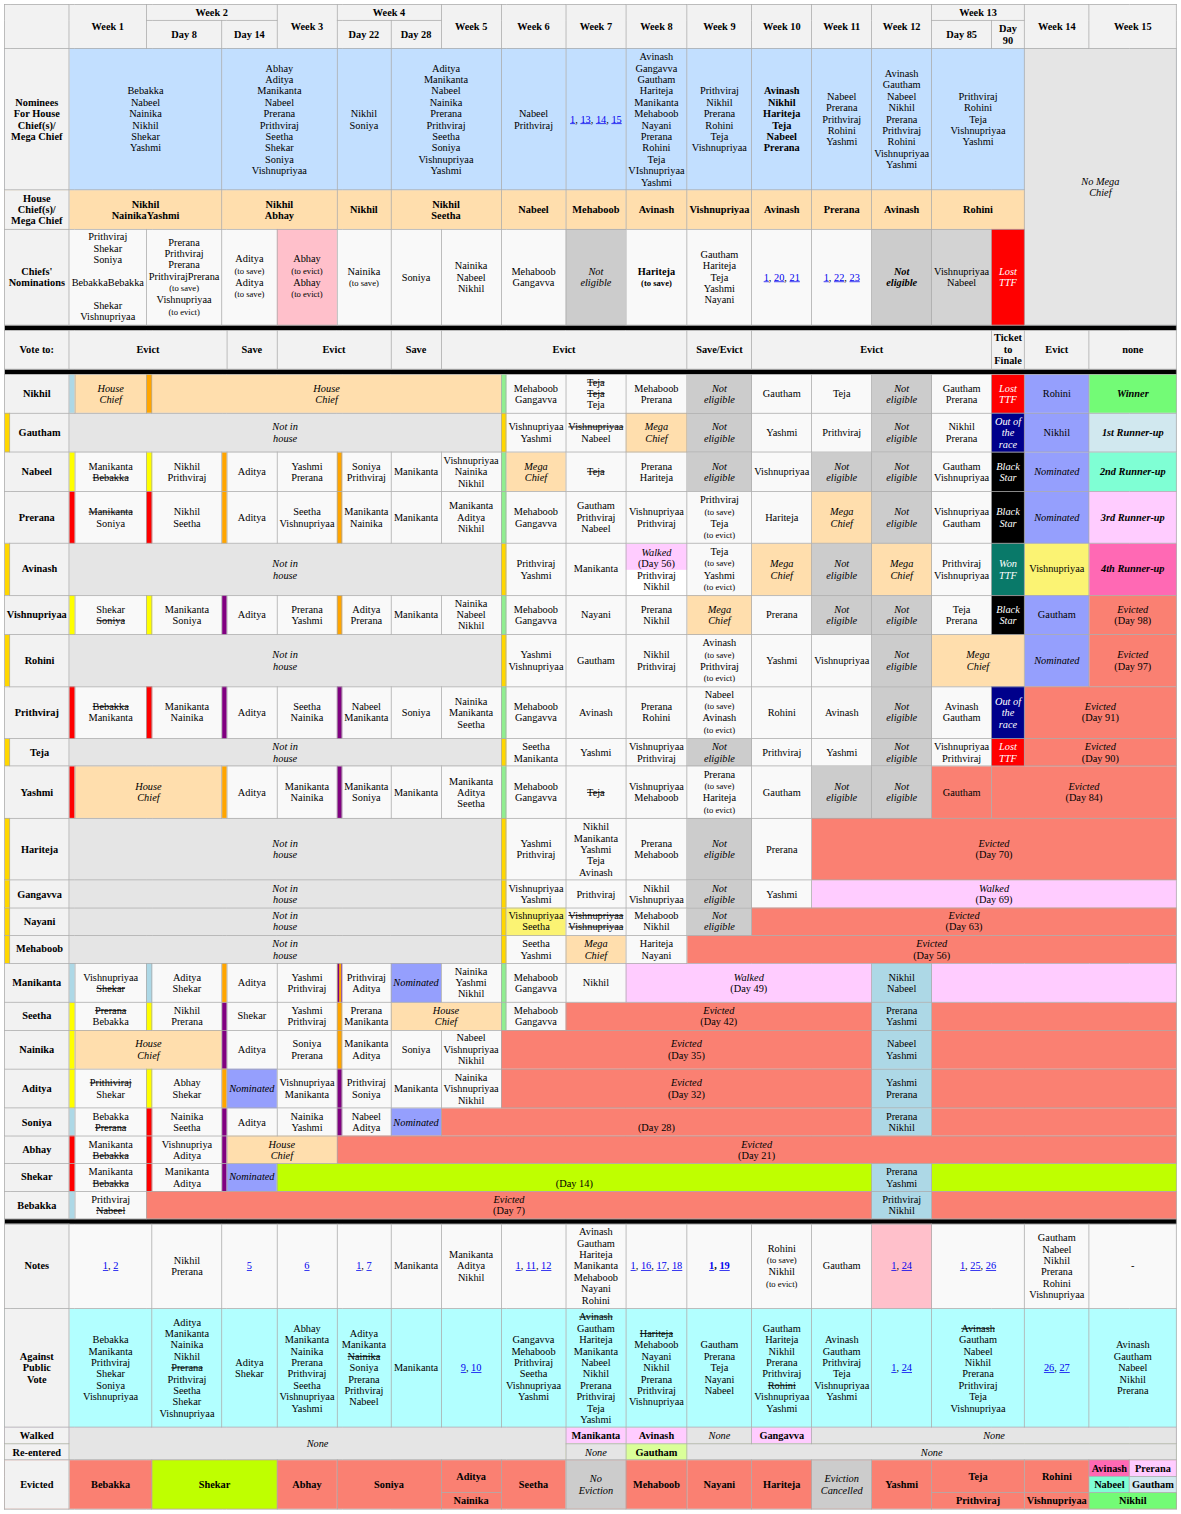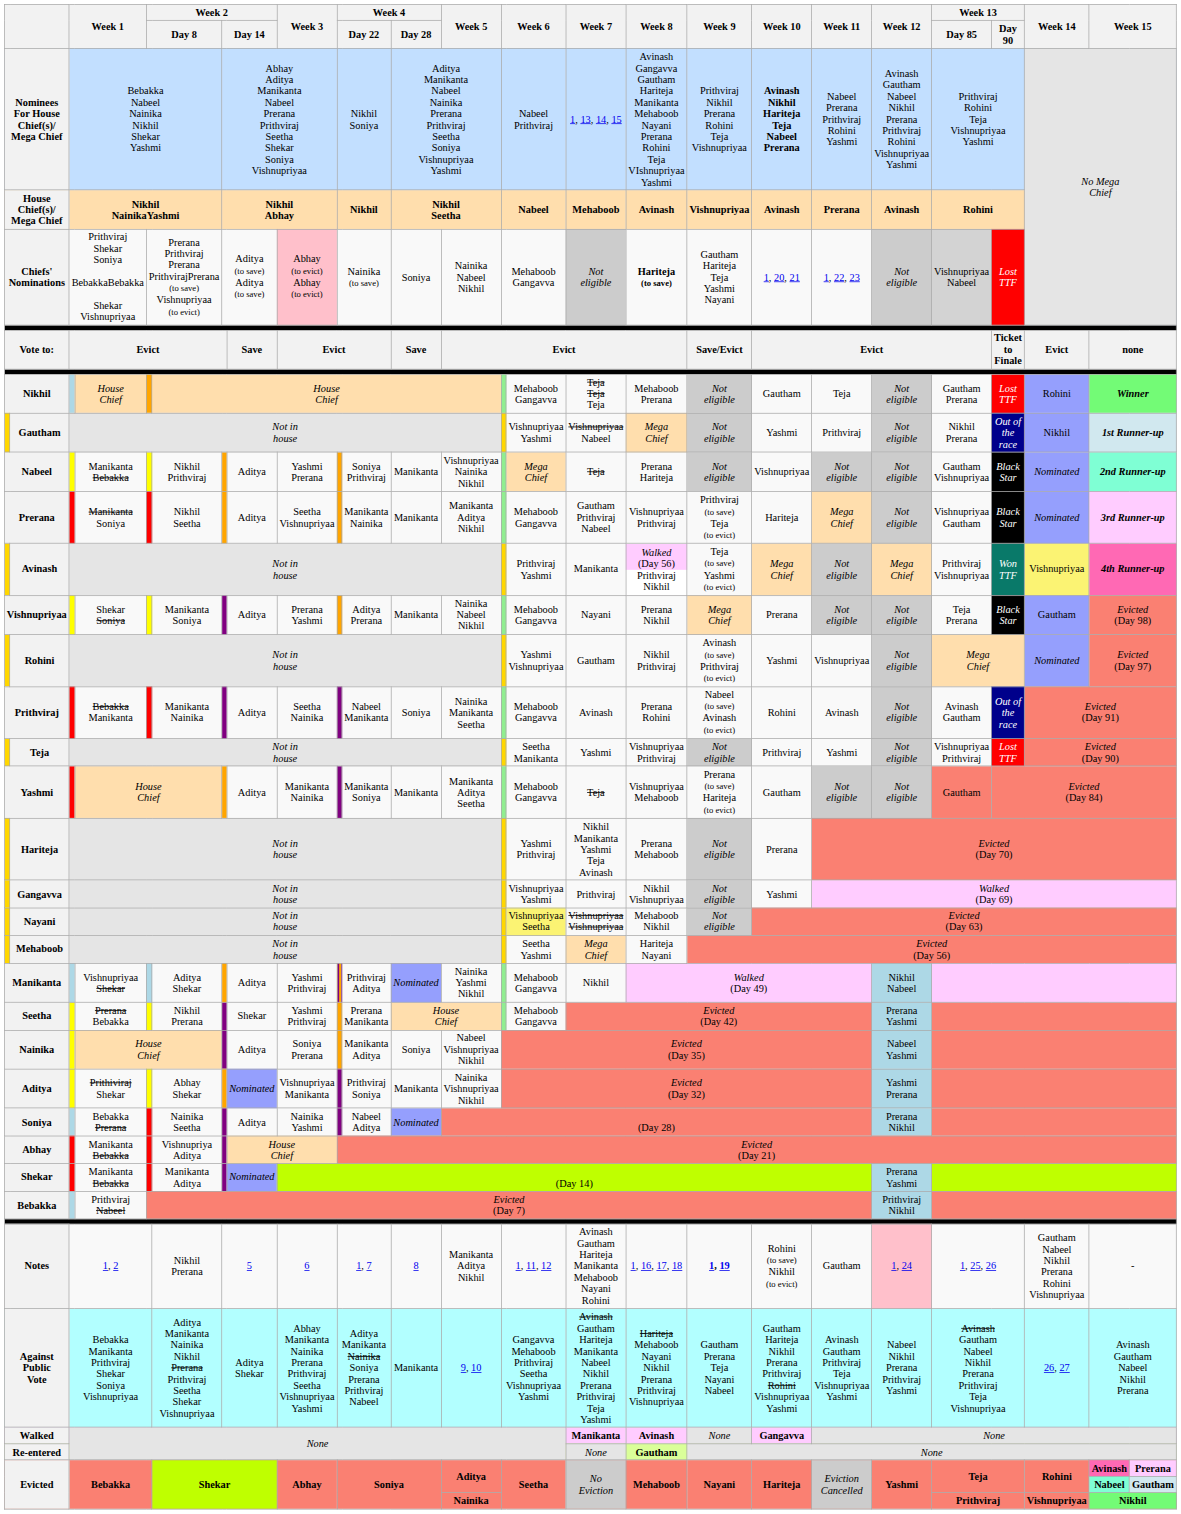(902, 277) bold -> (902, 277) normal
(416, 1266) Manikanta -> (416, 1266) 8
(902, 1368) 1, 24 -> (902, 1368) Nabeel Nikhil Prerana Prithviraj Yashmi
